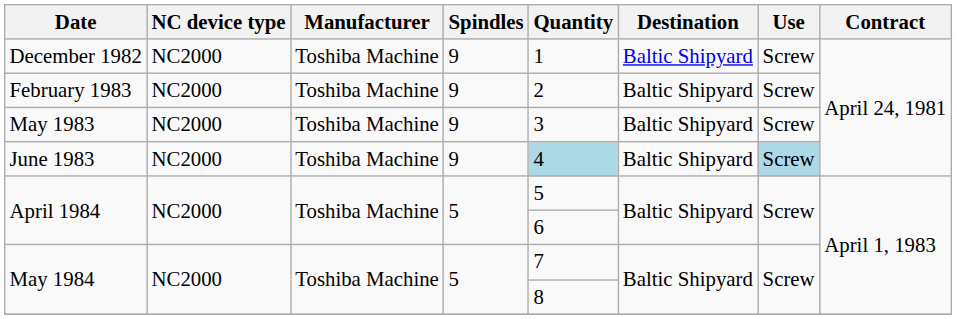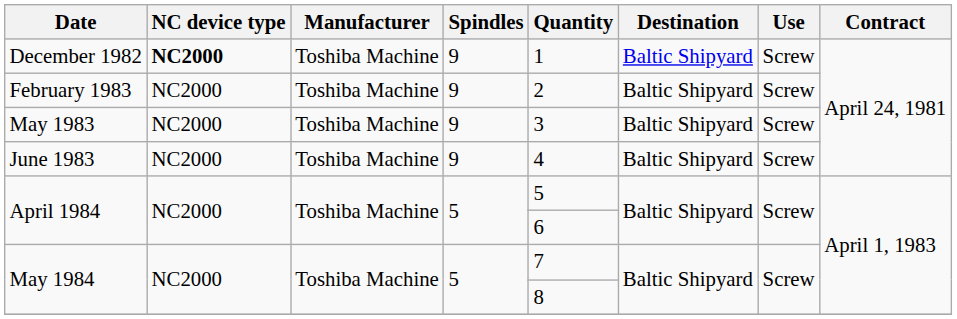(187, 56) normal -> (187, 56) bold
(539, 159) lightblue background -> (539, 159) no background
(789, 159) lightblue background -> (789, 159) no background
